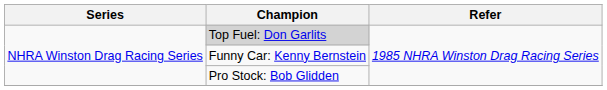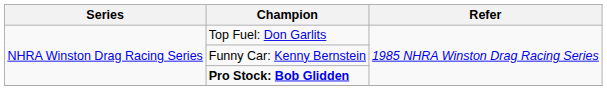(268, 35) lightgrey background -> (268, 35) no background
(274, 75) normal -> (279, 75) bold
